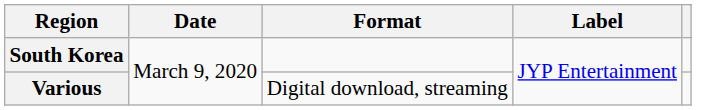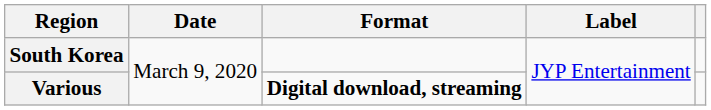(387, 88) normal -> (394, 88) bold
